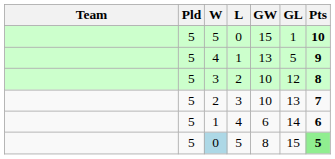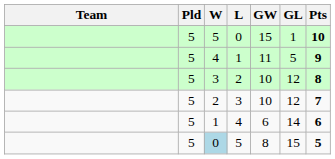(265, 57) 13 -> (265, 57) 11
(293, 100) 13 -> (293, 100) 12
(318, 143) lightgreen background -> (318, 143) no background
